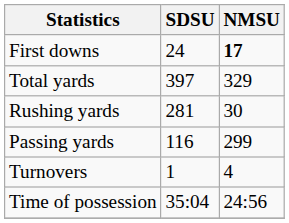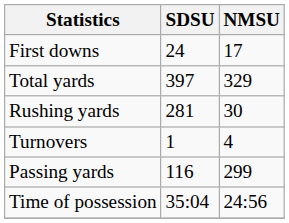(233, 50) bold -> (233, 50) normal
rows swapped: (62, 141) <-> (48, 171)
